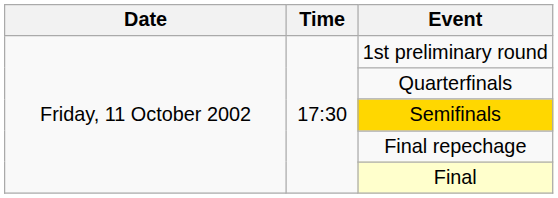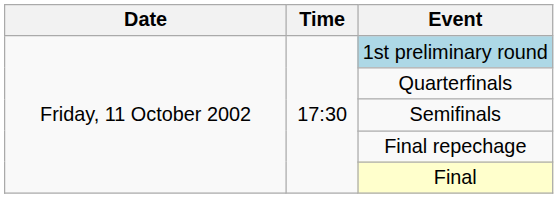(455, 51) no background -> (455, 51) lightblue background
(455, 114) gold background -> (455, 114) no background
